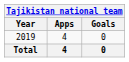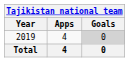(103, 37) no background -> (103, 37) lightgrey background
